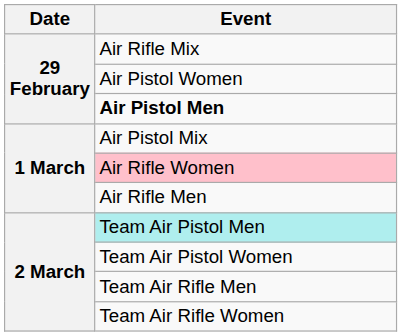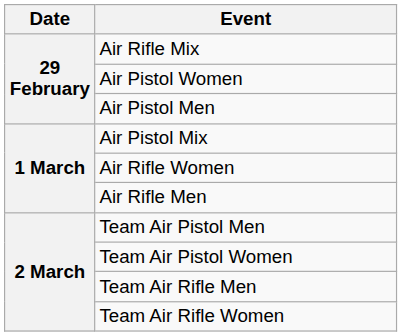(162, 108) bold -> (157, 108) normal
(167, 167) pink background -> (167, 167) no background
(182, 227) paleturquoise background -> (182, 227) no background
